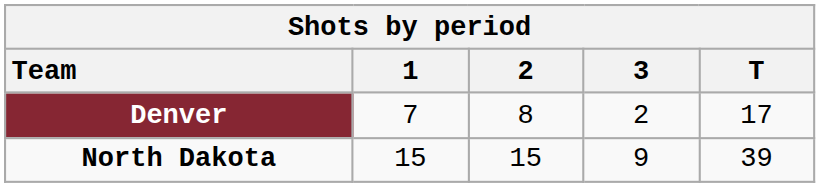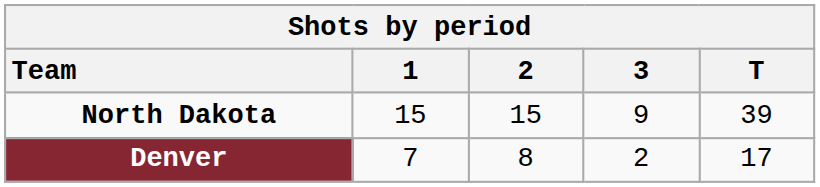rows swapped: (179, 159) <-> (179, 115)
